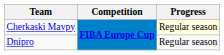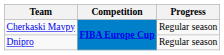(188, 27) lightyellow background -> (188, 27) no background
